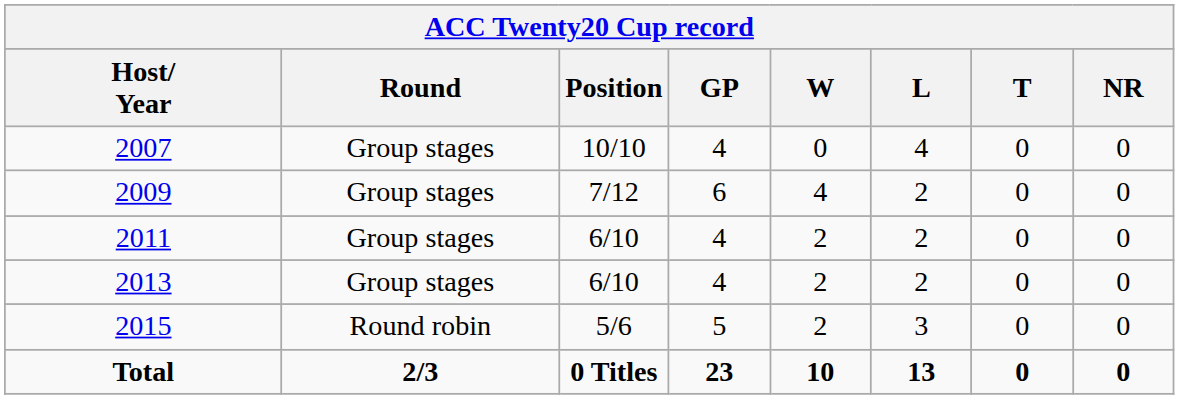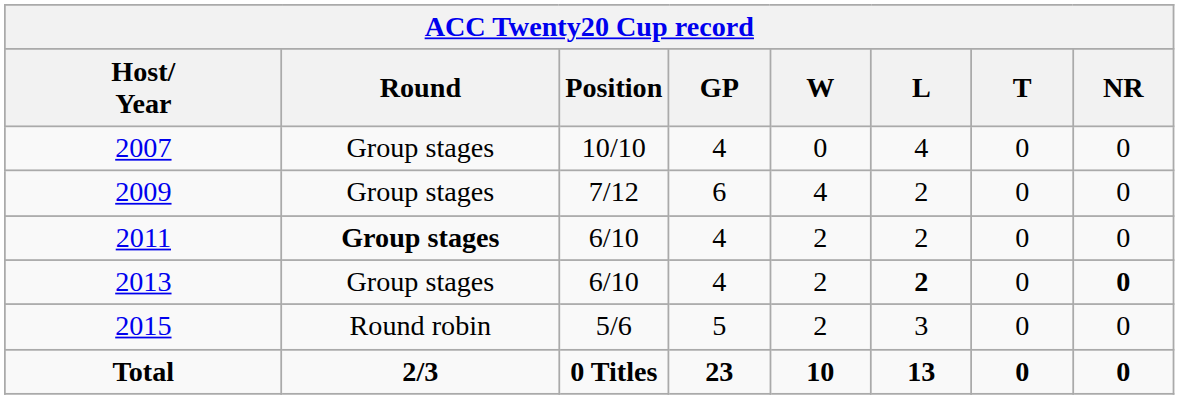(420, 237) normal -> (420, 237) bold
(921, 281) normal -> (921, 281) bold
(1123, 281) normal -> (1123, 281) bold
